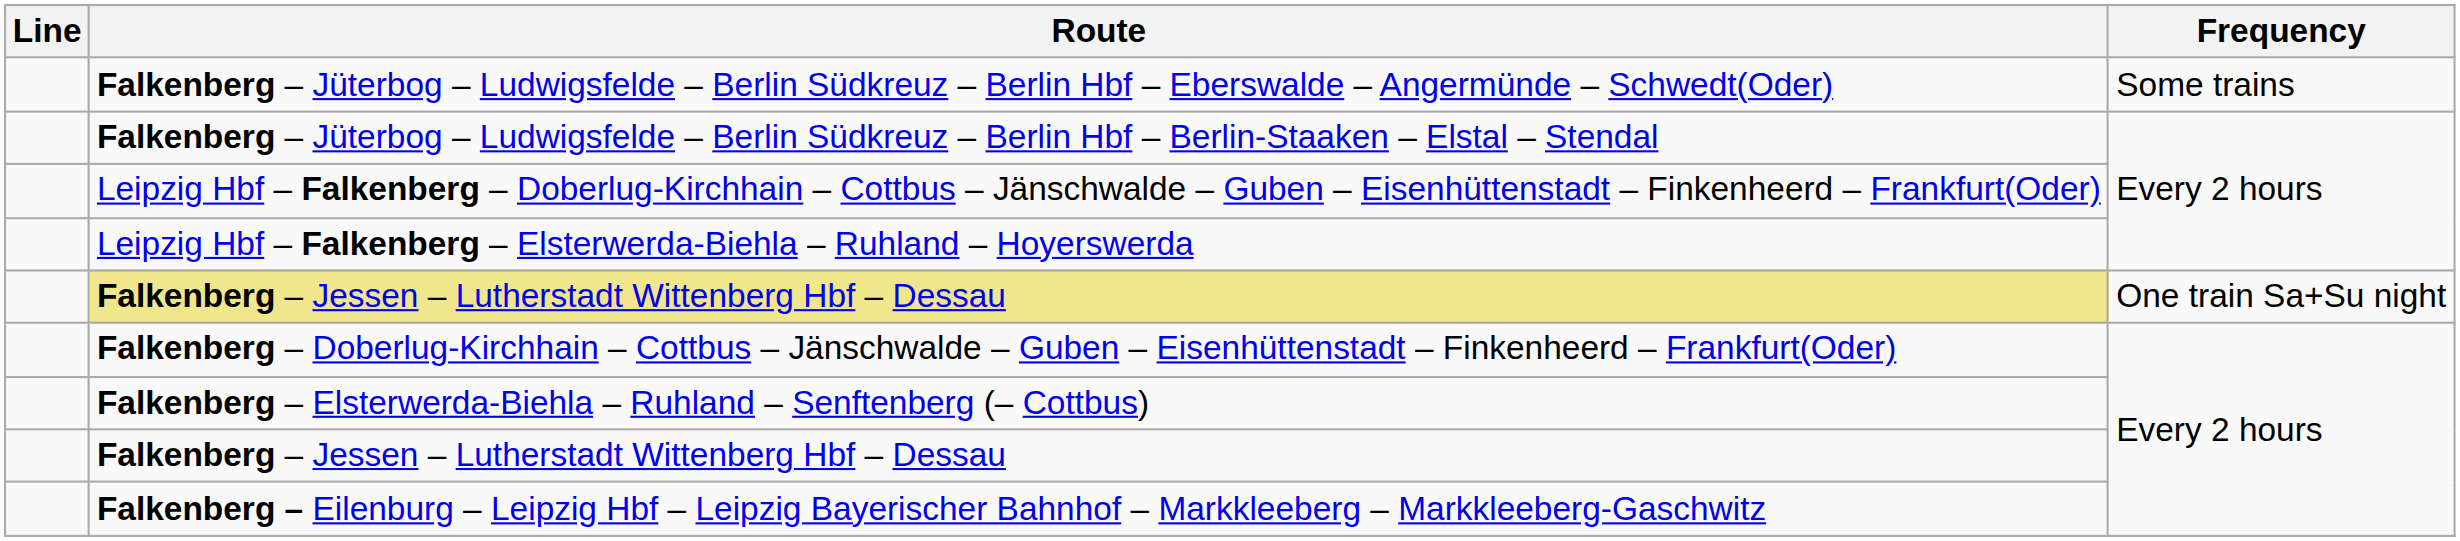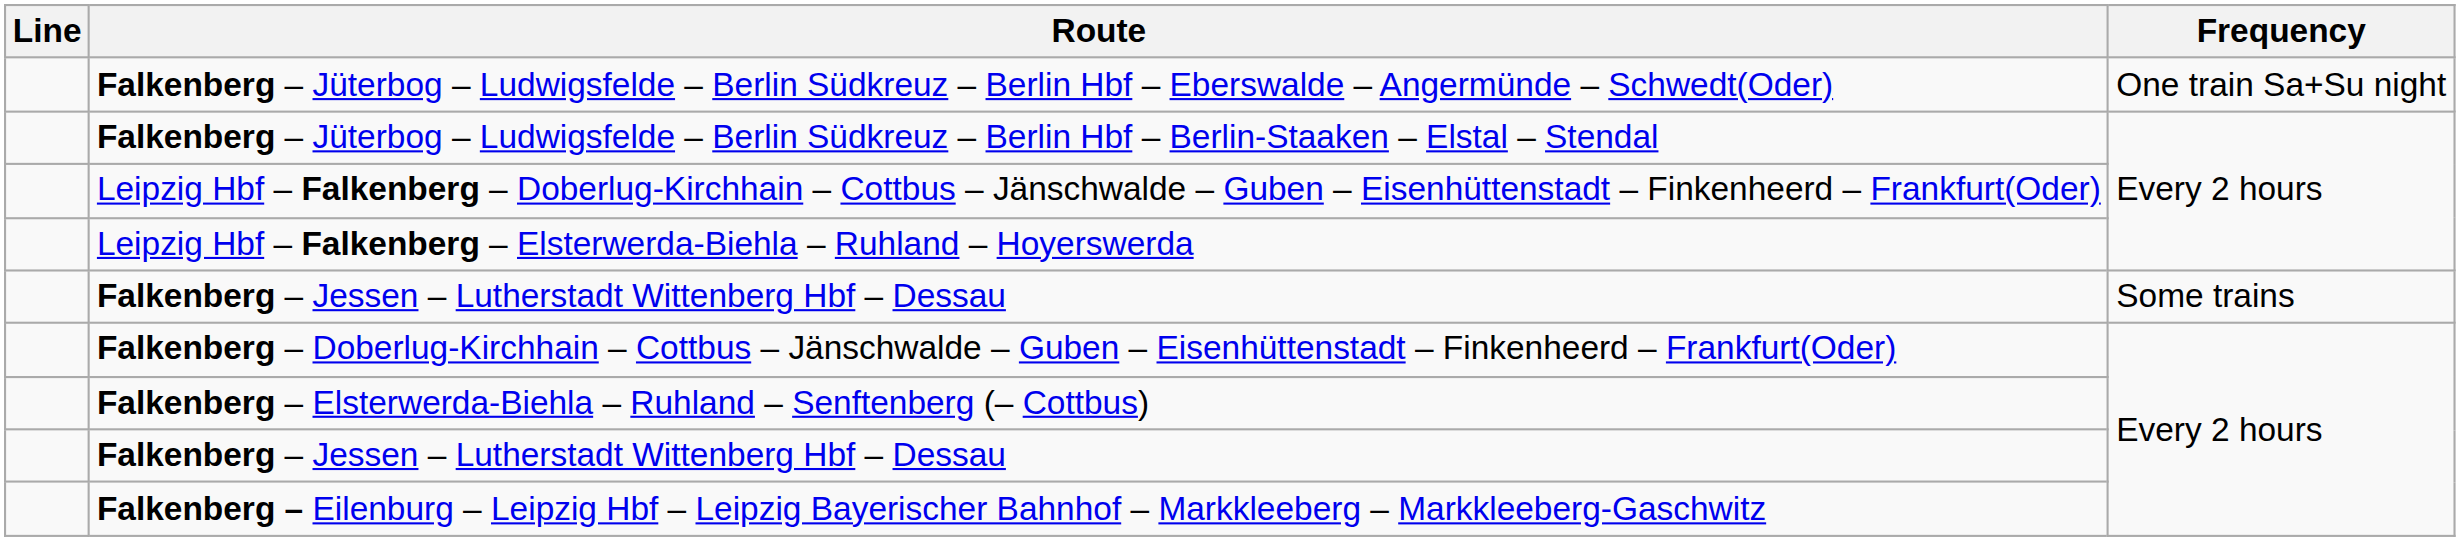(2205, 84) Some trains -> (2281, 84) One train Sa+Su night
(551, 296) khaki background -> (551, 296) no background
(2281, 296) One train Sa+Su night -> (2205, 296) Some trains
